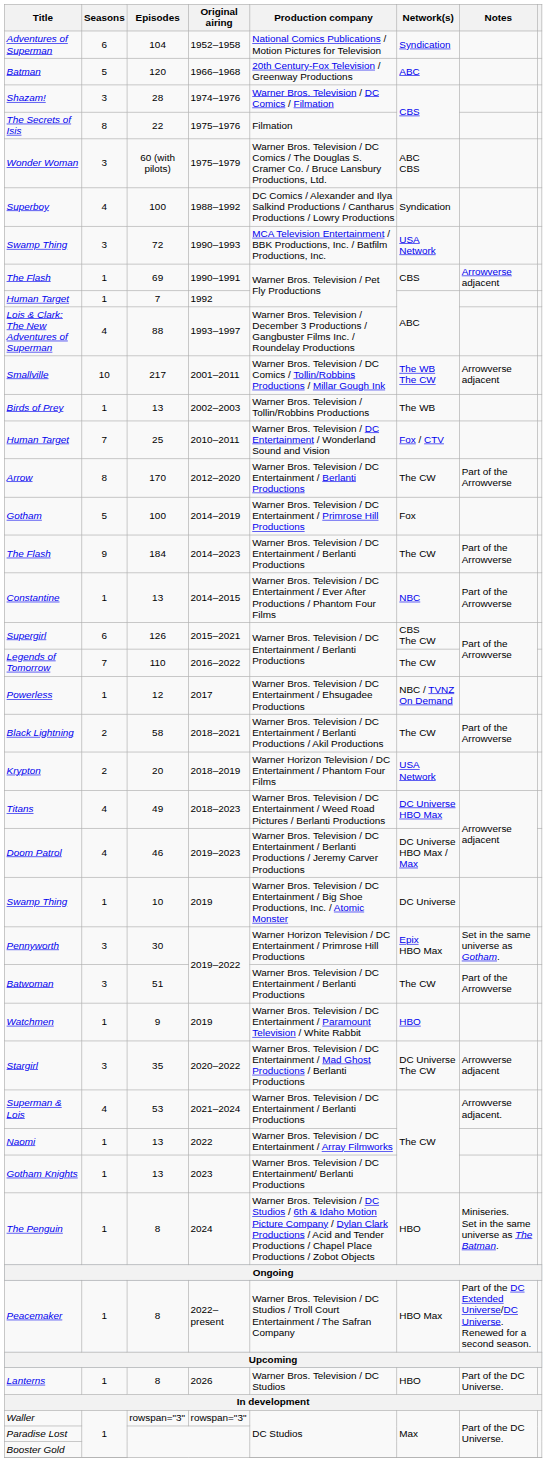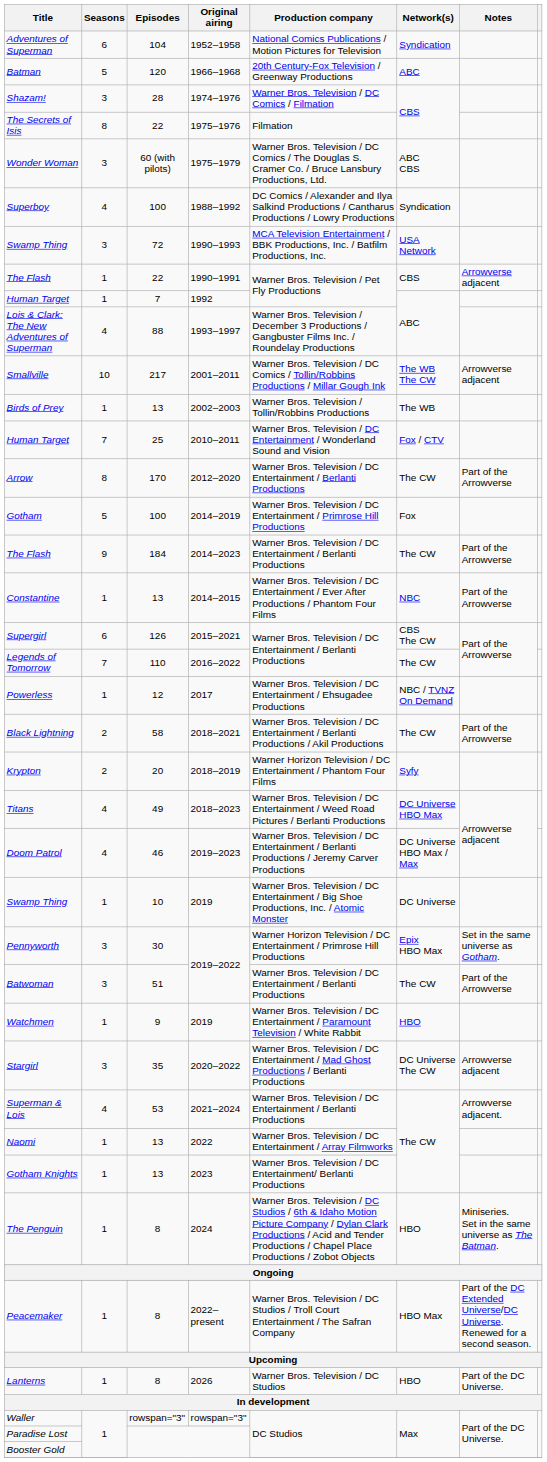(158, 277) 69 -> (158, 277) 22
(417, 771) USA Network -> (409, 771) Syfy
